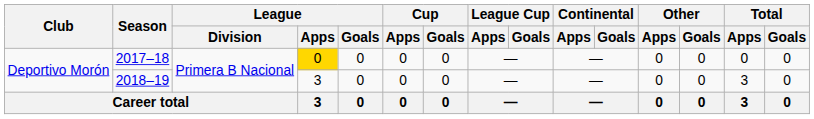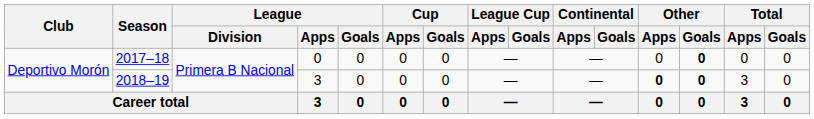(318, 59) gold background -> (318, 59) no background
(702, 59) normal -> (702, 59) bold
(659, 80) normal -> (659, 80) bold
(702, 80) normal -> (702, 80) bold
